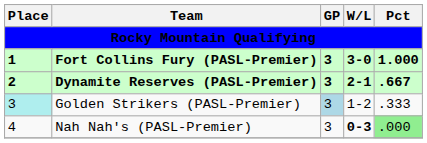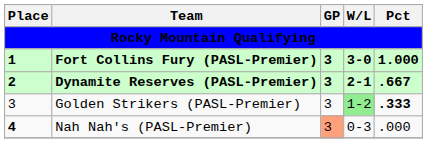(12, 105) paleturquoise background -> (12, 105) no background
(328, 105) lightblue background -> (328, 105) no background
(359, 105) no background -> (359, 105) lightgreen background
(394, 105) normal -> (394, 105) bold
(12, 127) normal -> (12, 127) bold
(328, 127) no background -> (328, 127) lightsalmon background
(359, 127) bold -> (359, 127) normal
(394, 127) lightgreen background -> (394, 127) no background
